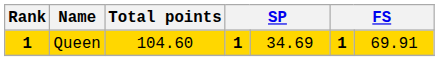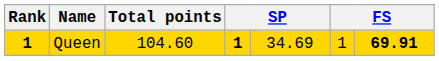(342, 43) bold -> (342, 43) normal
(394, 43) normal -> (394, 43) bold
